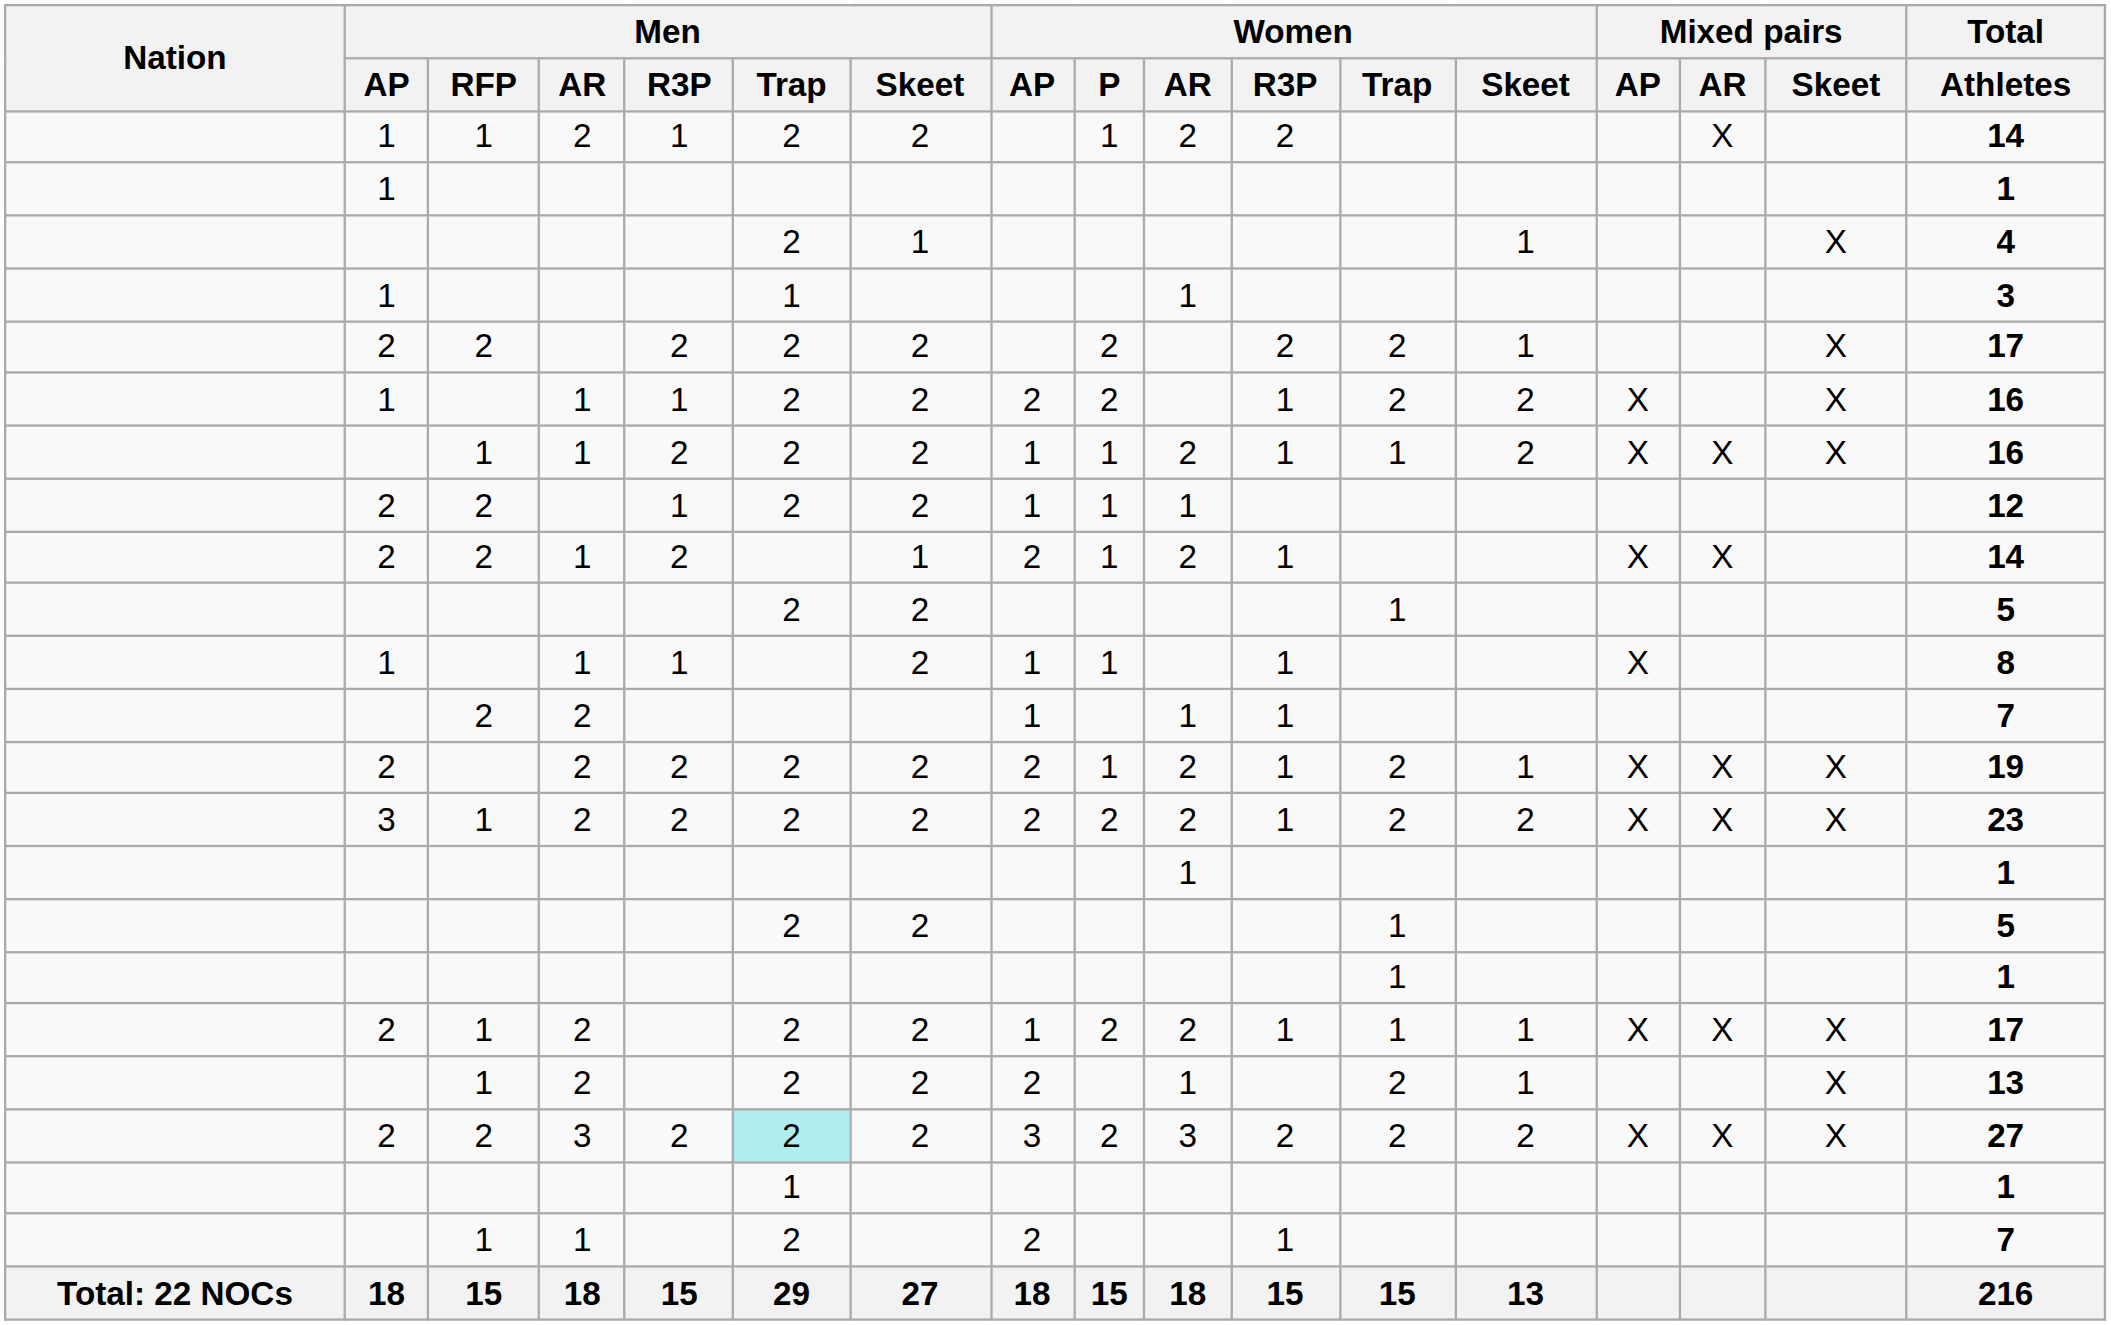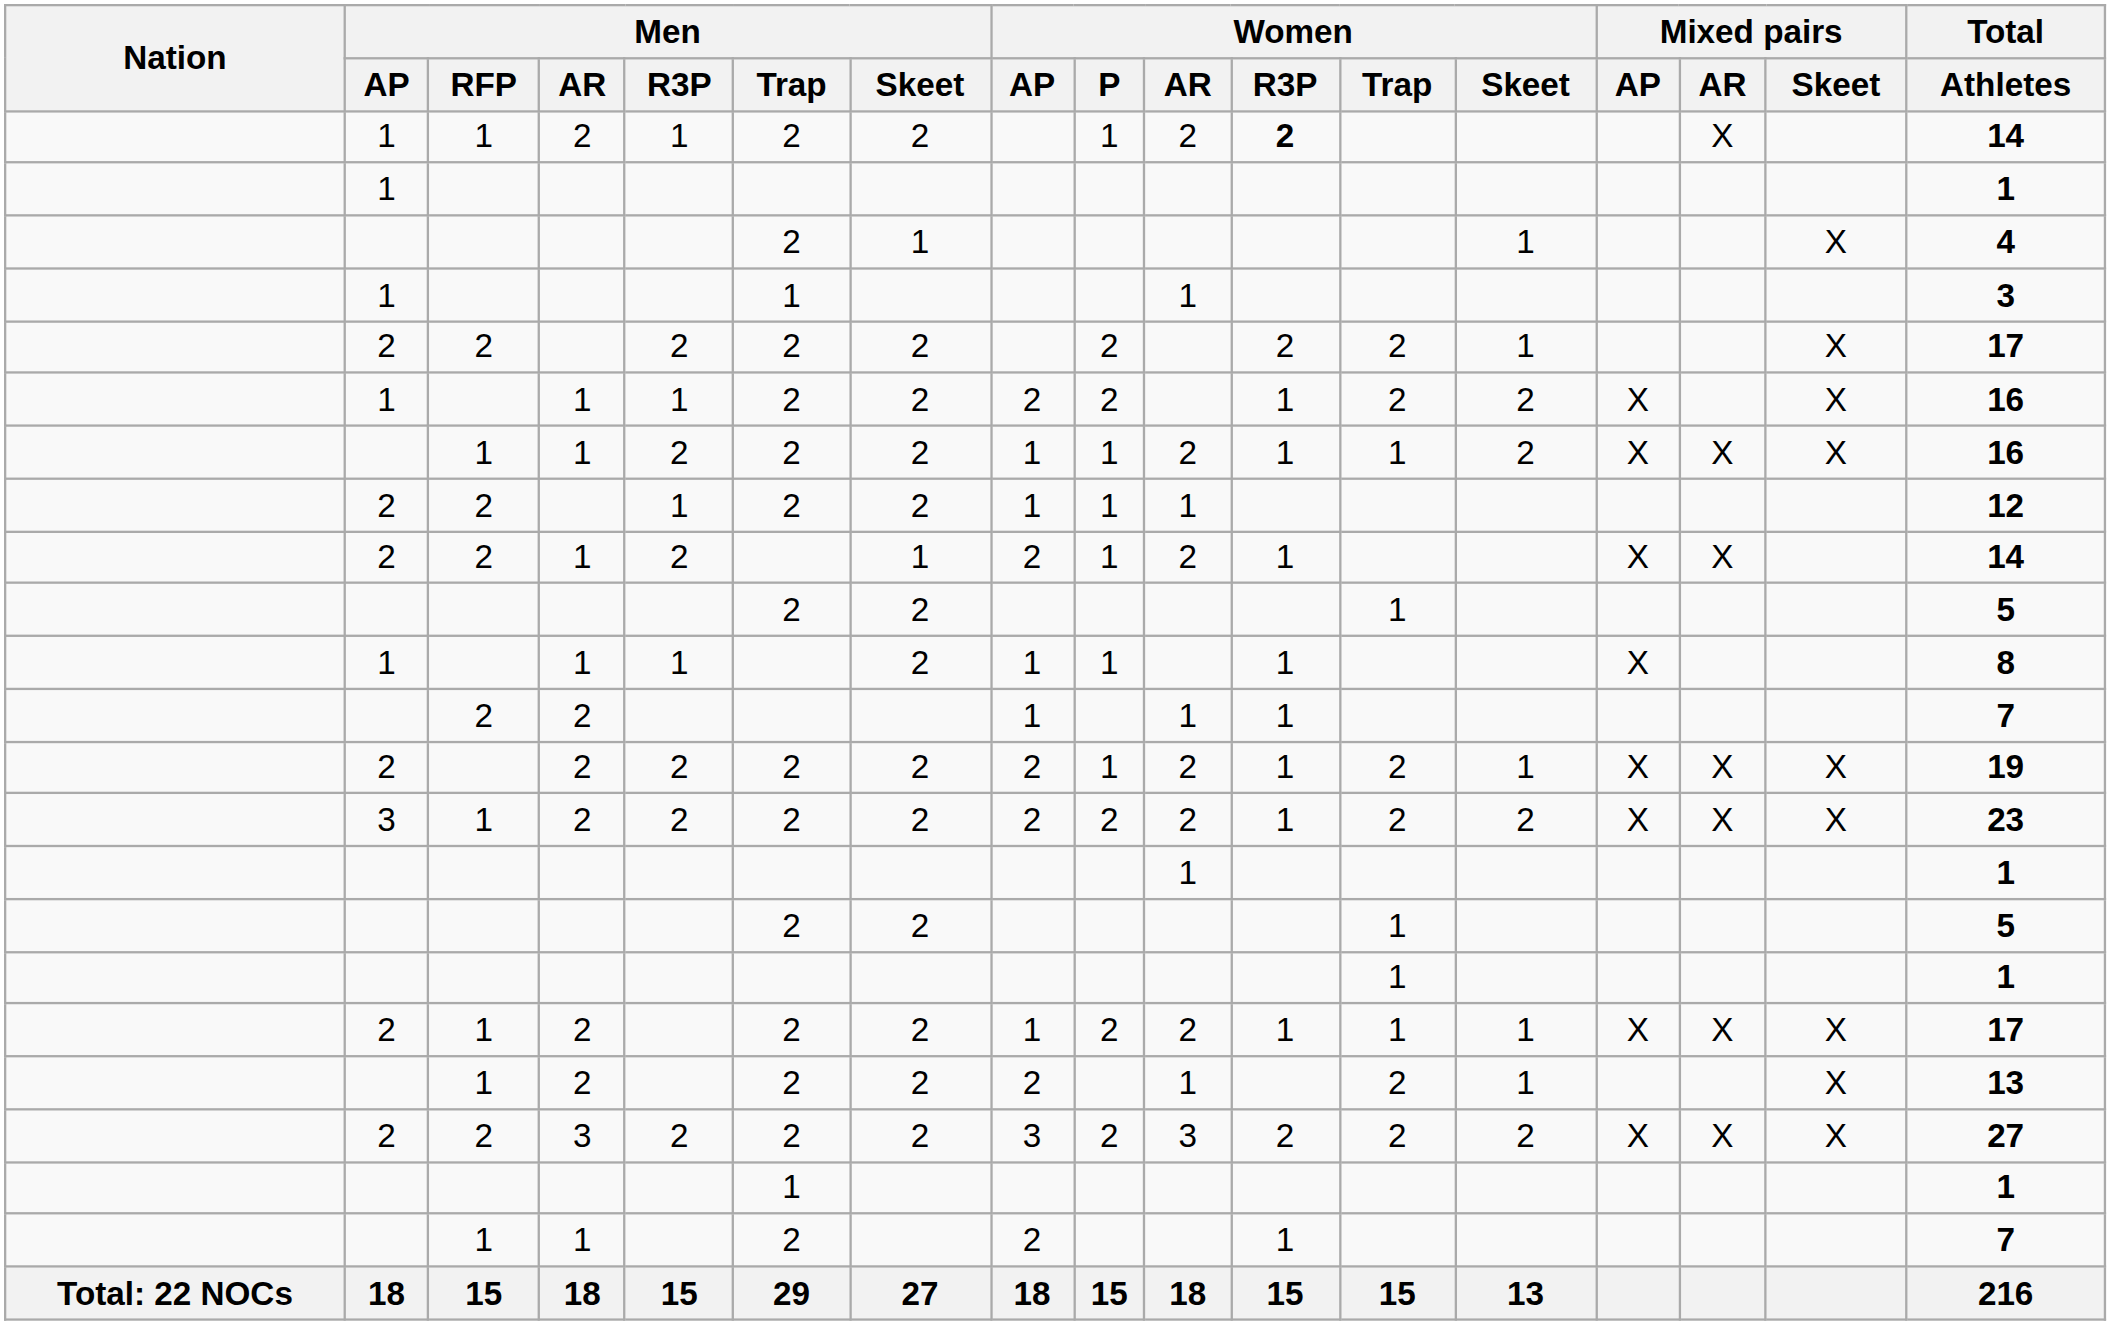(1285, 137) normal -> (1285, 137) bold
(792, 1135) paleturquoise background -> (792, 1135) no background
